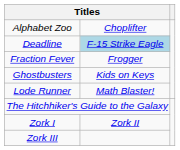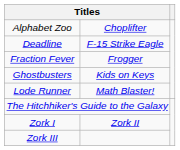(125, 43) lightblue background -> (125, 43) no background
